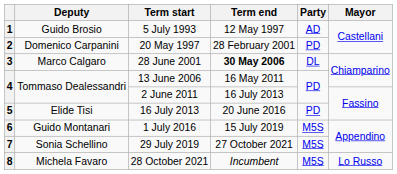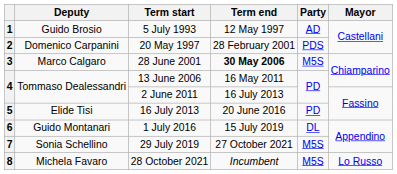(313, 45) PD -> (313, 45) PDS
(313, 62) DL -> (313, 62) M5S
(313, 128) M5S -> (313, 128) DL
